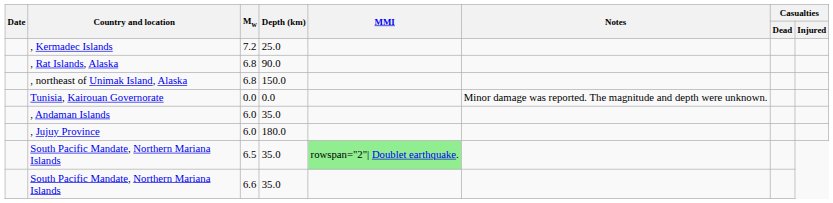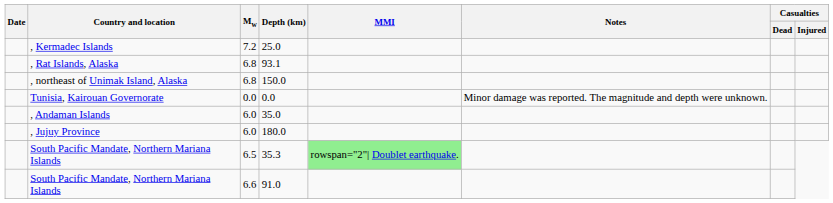(271, 64) 90.0 -> (271, 64) 93.1
(271, 155) 35.0 -> (271, 155) 35.3
(271, 184) 35.0 -> (271, 184) 91.0
